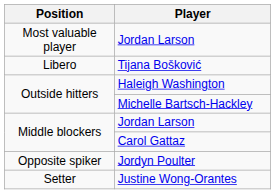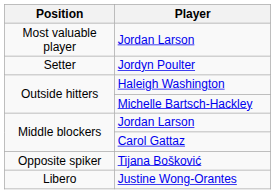(60, 65) Libero -> (60, 65) Setter
(159, 65) Tijana Bošković -> (156, 65) Jordyn Poulter
(156, 160) Jordyn Poulter -> (159, 160) Tijana Bošković
(60, 179) Setter -> (60, 179) Libero
